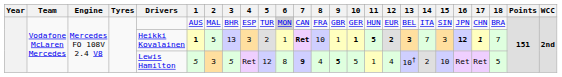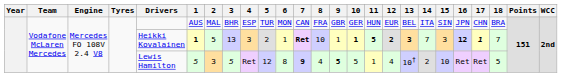(285, 23) lightgrey background -> (285, 23) no background
